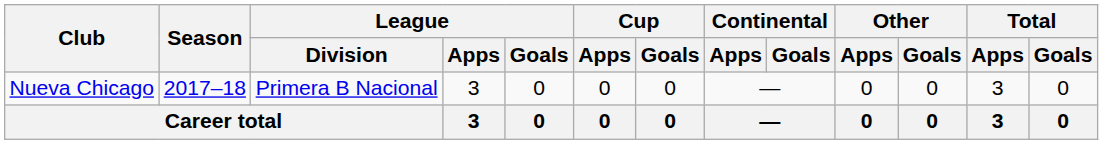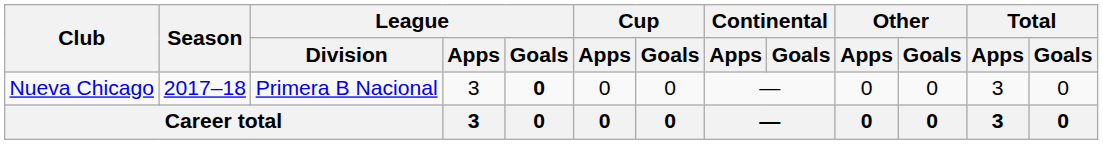(539, 88) normal -> (539, 88) bold
